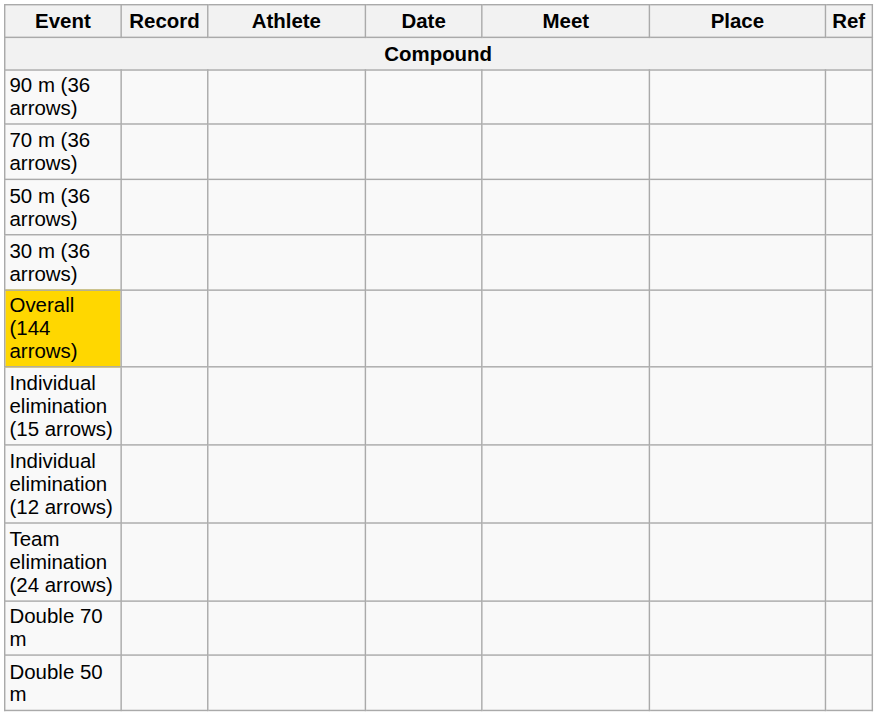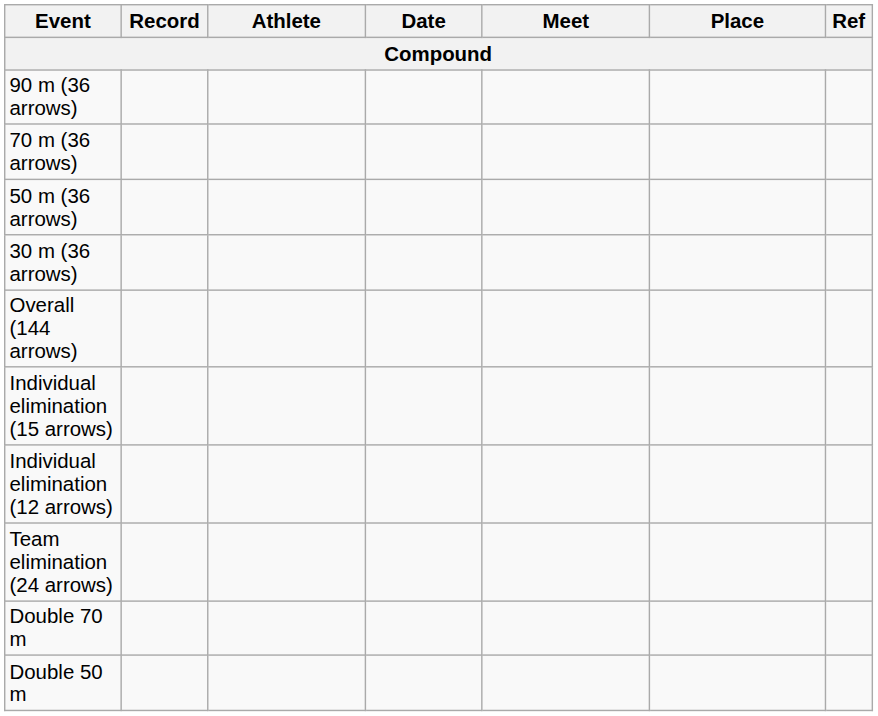(44, 329) gold background -> (44, 329) no background
